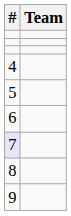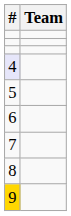(12, 66) no background -> (12, 66) lavender background
(12, 144) lavender background -> (12, 144) no background
(12, 197) no background -> (12, 197) gold background
